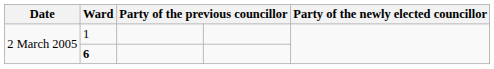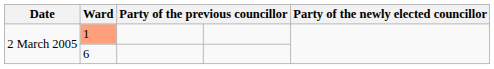(86, 34) no background -> (86, 34) lightsalmon background
(86, 53) bold -> (86, 53) normal
